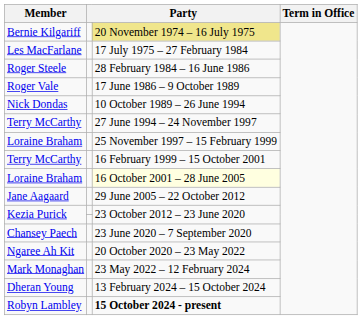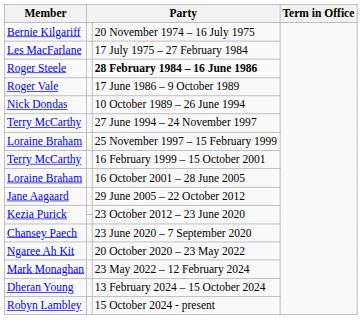(175, 31) khaki background -> (175, 31) no background
(172, 68) normal -> (176, 68) bold
(170, 178) lightyellow background -> (170, 178) no background
(158, 305) bold -> (155, 305) normal
